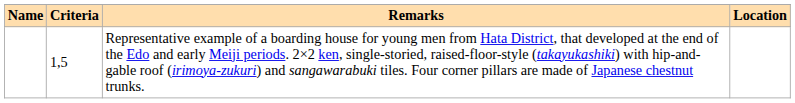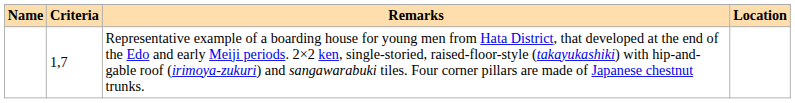(59, 62) 1,5 -> (59, 62) 1,7
